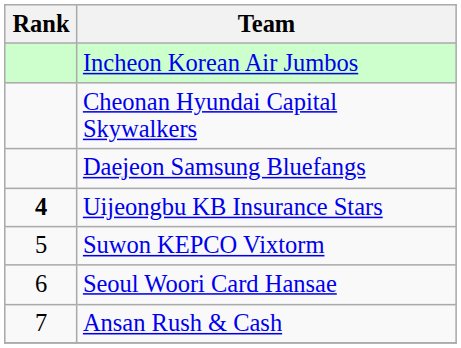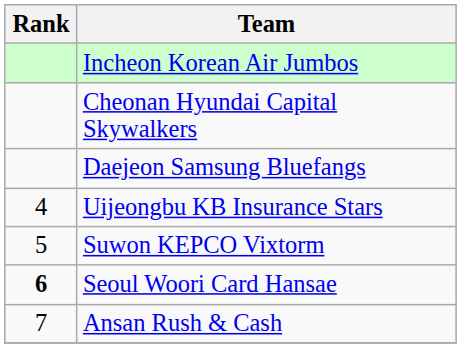(41, 206) bold -> (41, 206) normal
(41, 284) normal -> (41, 284) bold
